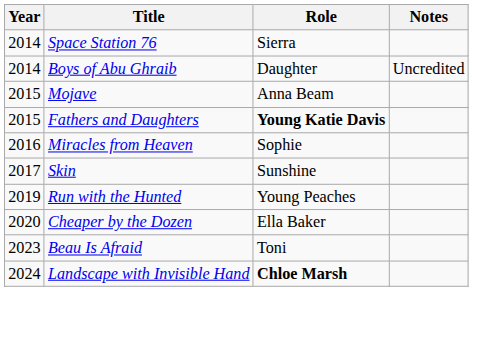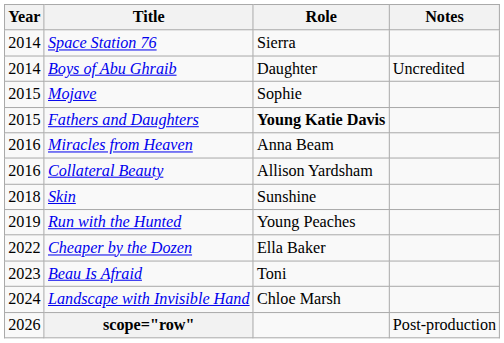(295, 94) Anna Beam -> (279, 94) Sophie
(279, 145) Sophie -> (295, 145) Anna Beam
+ row: (106, 171)
(24, 171) 2017 -> (24, 196) 2018
(24, 222) 2020 -> (24, 247) 2022
(302, 273) bold -> (299, 299) normal
+ row: (149, 324)
